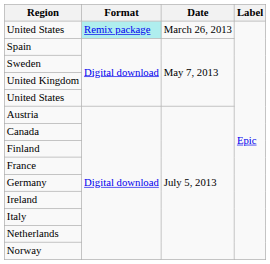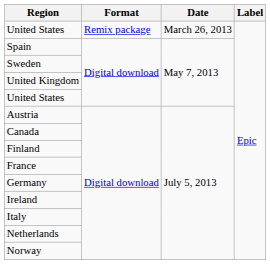(117, 30) paleturquoise background -> (117, 30) no background
